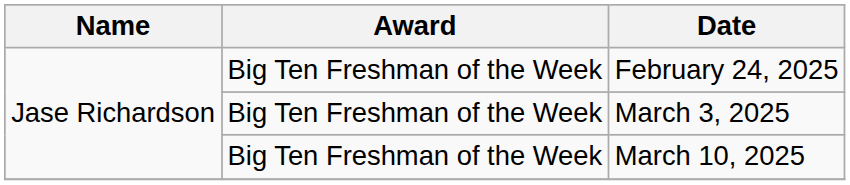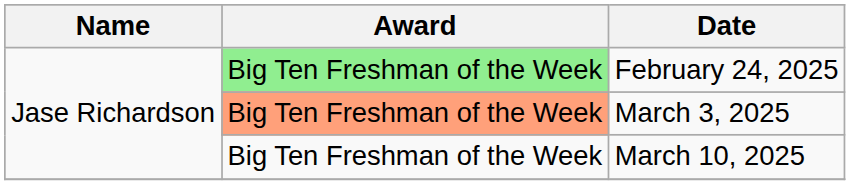(415, 69) no background -> (415, 69) lightgreen background
(415, 112) no background -> (415, 112) lightsalmon background
